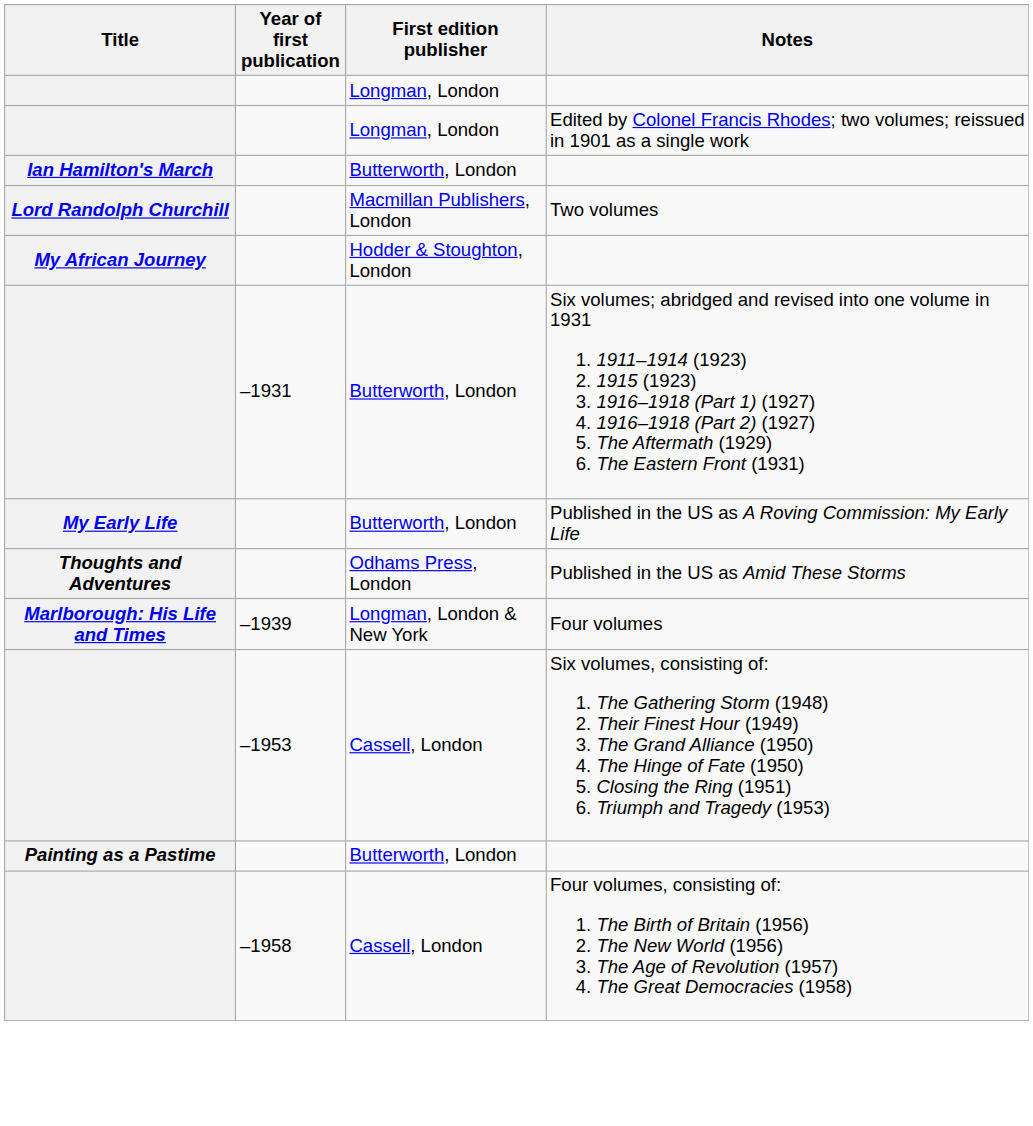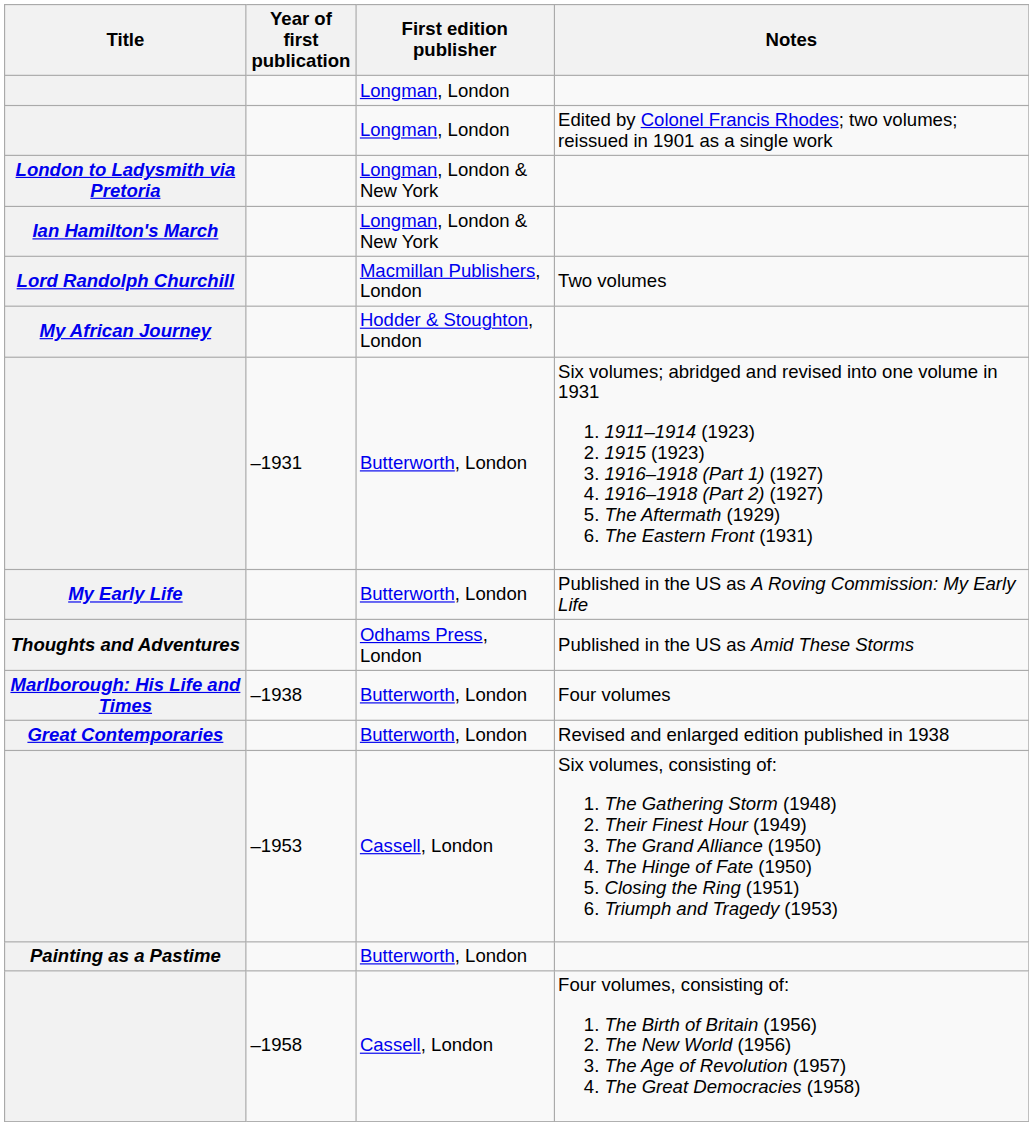+ row: (125, 180)
(433, 170) Butterworth, London -> (443, 230) Longman, London & New York
(266, 624) –1939 -> (276, 695) –1938
(433, 624) Longman, London & New York -> (443, 695) Butterworth, London
+ row: (125, 735)
